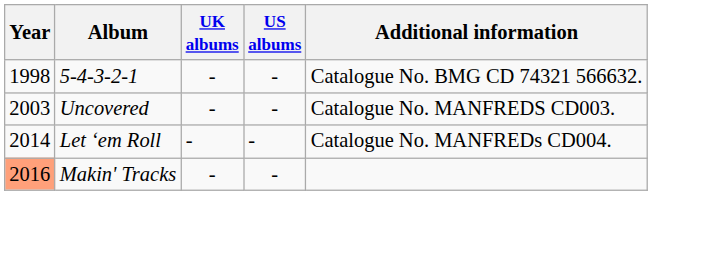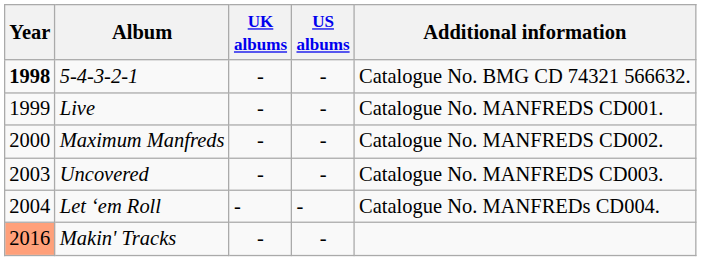(30, 76) normal -> (30, 76) bold
+ row: (77, 108)
+ row: (142, 141)
(30, 141) 2014 -> (30, 206) 2004
